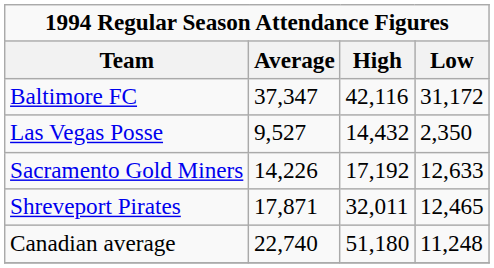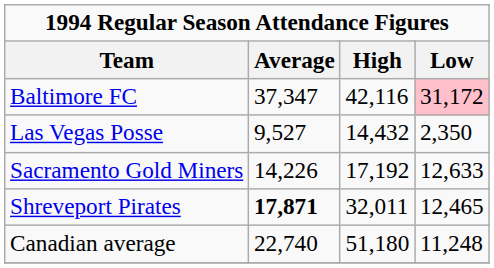(452, 96) no background -> (452, 96) pink background
(286, 206) normal -> (286, 206) bold
